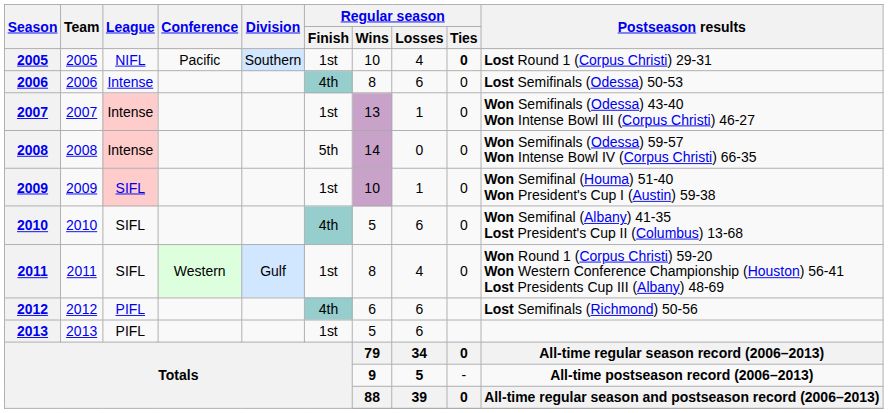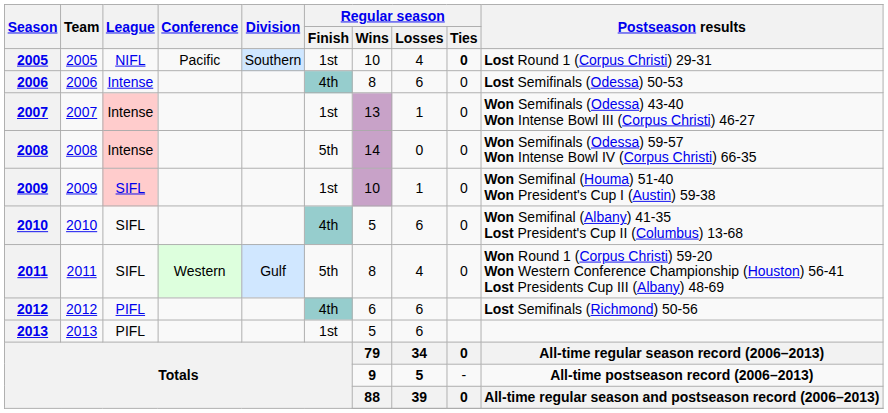(328, 271) 1st -> (328, 271) 5th
